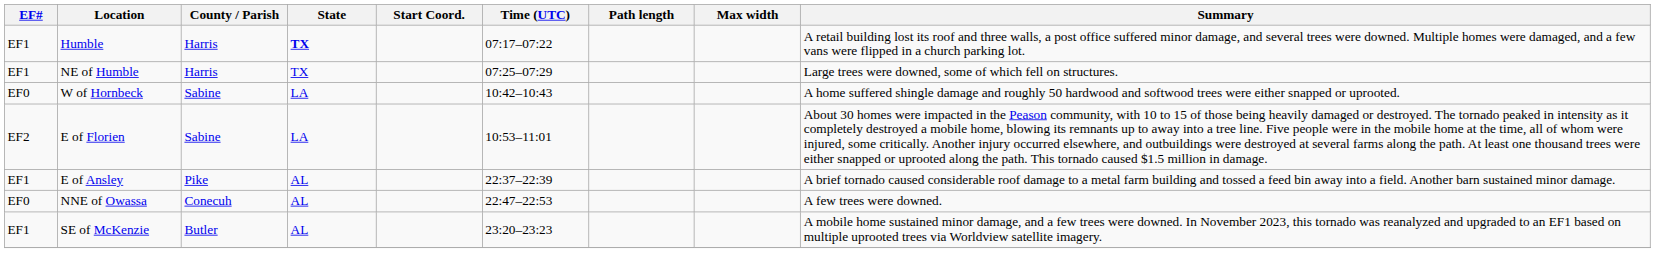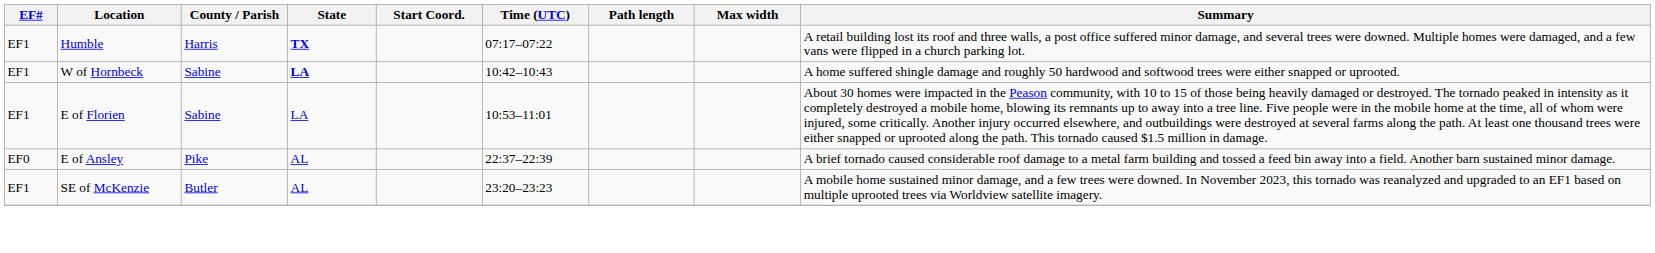- row: (100, 72)
(19, 93) EF0 -> (19, 72) EF1
(299, 93) normal -> (300, 72) bold
(19, 136) EF2 -> (19, 115) EF1
(19, 180) EF1 -> (19, 159) EF0
- row: (104, 201)
